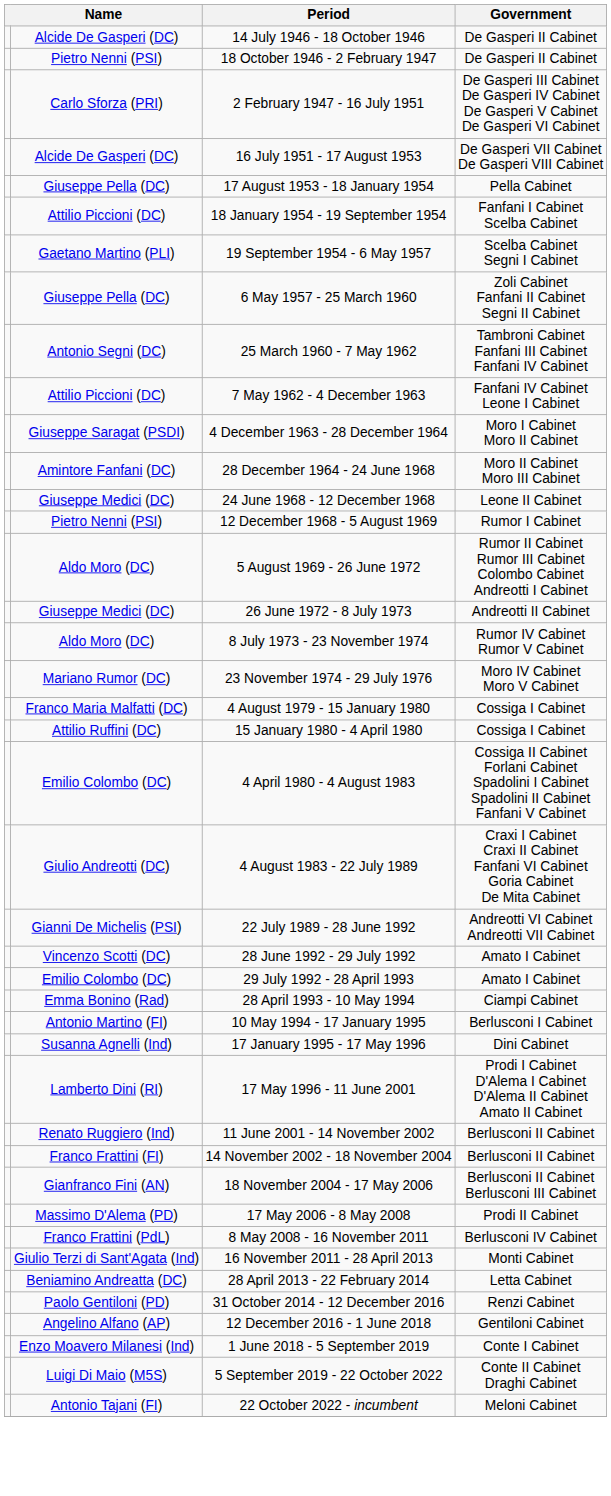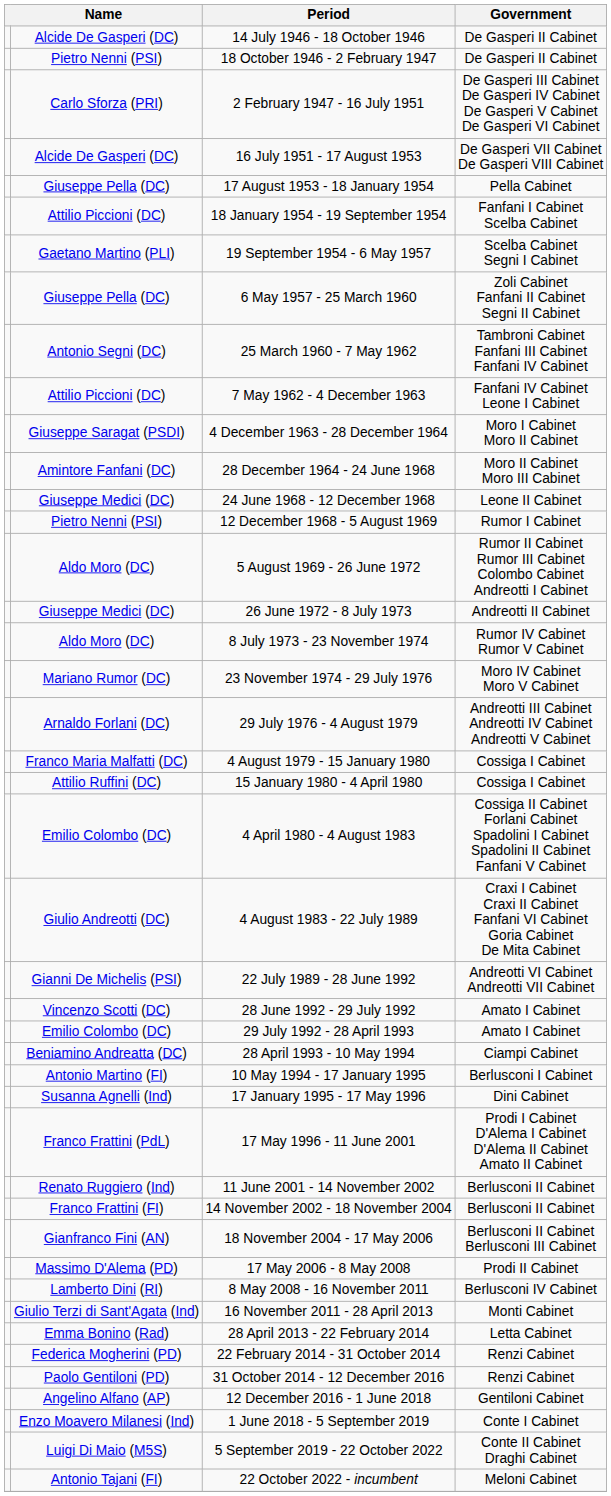+ row: (329, 724)
(107, 1000) Emma Bonino (Rad) -> (107, 1053) Beniamino Andreatta (DC)
(107, 1089) Lamberto Dini (RI) -> (107, 1142) Franco Frattini (PdL)
(107, 1237) Franco Frattini (PdL) -> (107, 1290) Lamberto Dini (RI)
(107, 1280) Beniamino Andreatta (DC) -> (107, 1333) Emma Bonino (Rad)
+ row: (329, 1355)
